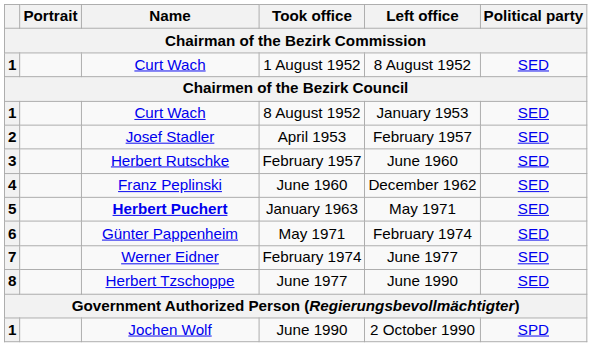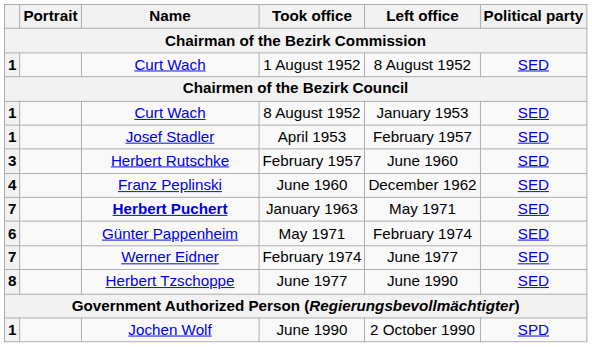(12, 137) 2 -> (12, 137) 1
(12, 209) 5 -> (12, 209) 7
